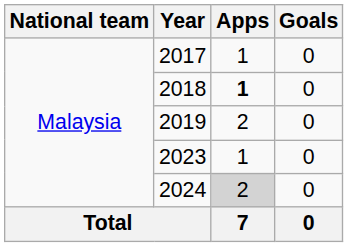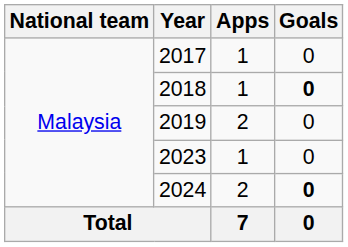(243, 88) bold -> (243, 88) normal
(309, 88) normal -> (309, 88) bold
(243, 190) lightgrey background -> (243, 190) no background
(309, 190) normal -> (309, 190) bold
